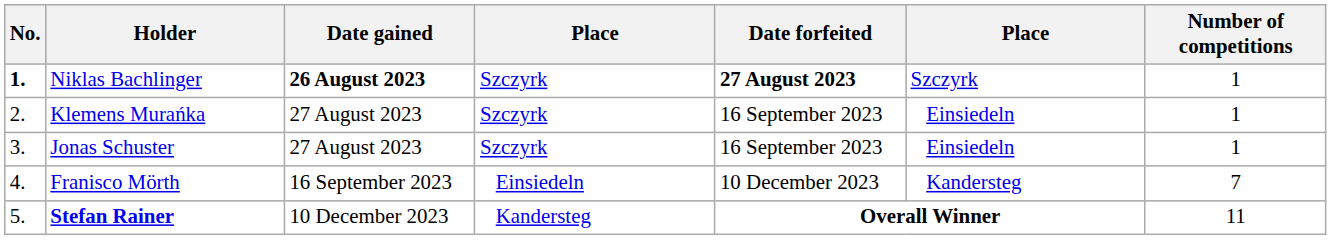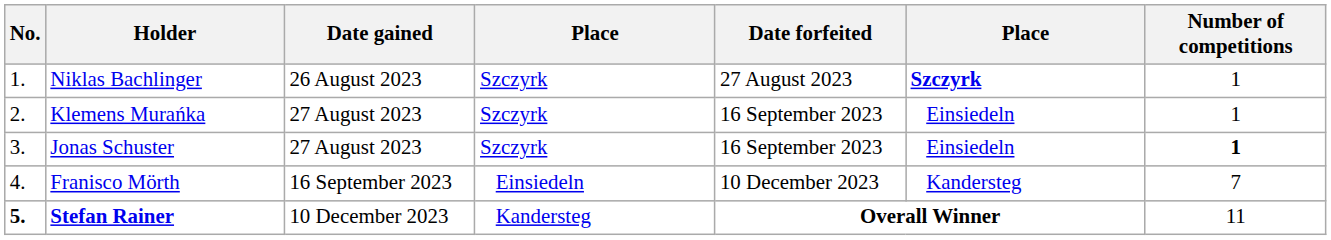(18, 79) bold -> (18, 79) normal
(357, 79) bold -> (356, 79) normal
(788, 79) bold -> (786, 79) normal
(944, 79) normal -> (946, 79) bold
(1236, 148) normal -> (1236, 148) bold
(18, 216) normal -> (18, 216) bold
